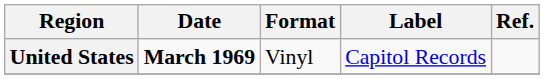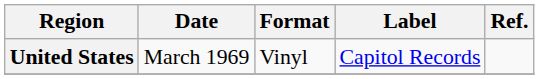(199, 56) bold -> (197, 56) normal
